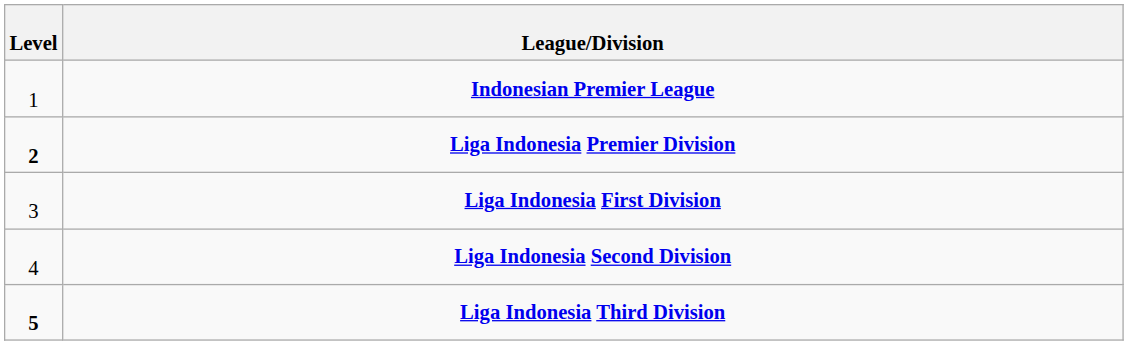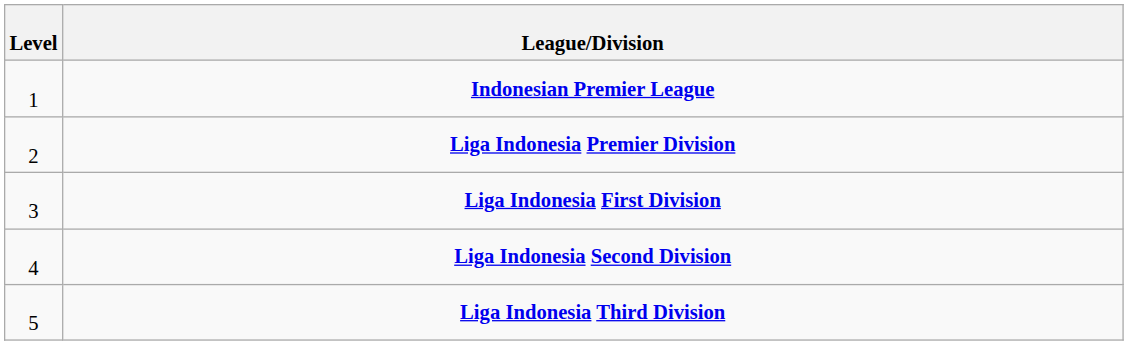(33, 155) bold -> (33, 155) normal
(33, 323) bold -> (33, 323) normal
